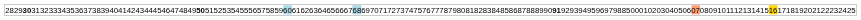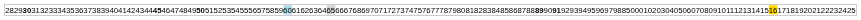(157, 10) normal -> (157, 10) bold
(331, 10) no background -> (331, 10) lightgrey background
(357, 10) lightblue background -> (357, 10) no background
(539, 10) normal -> (539, 10) bold
(696, 10) lightsalmon background -> (696, 10) no background
